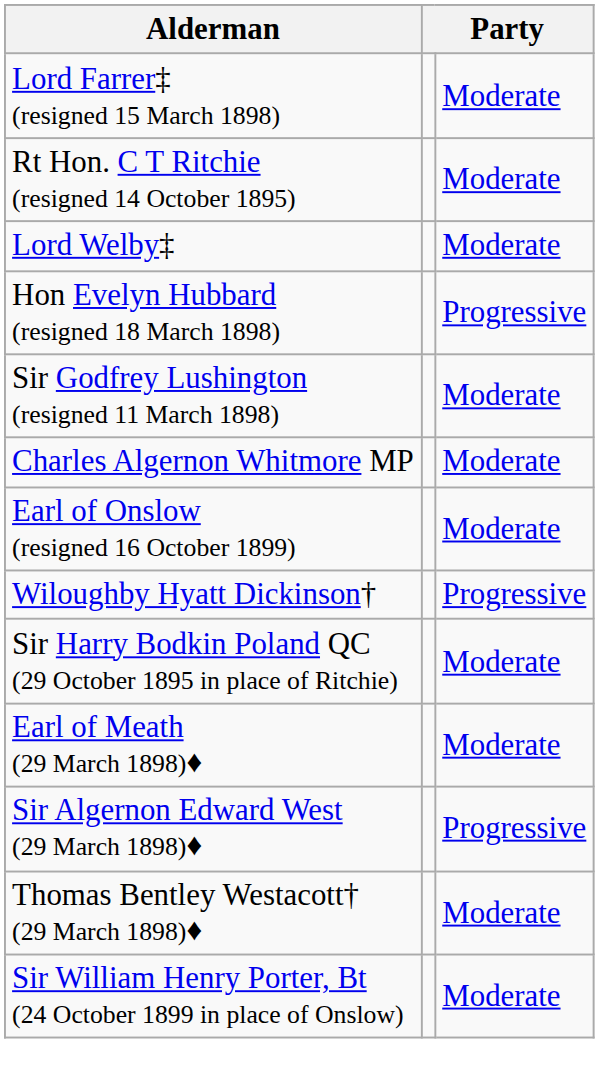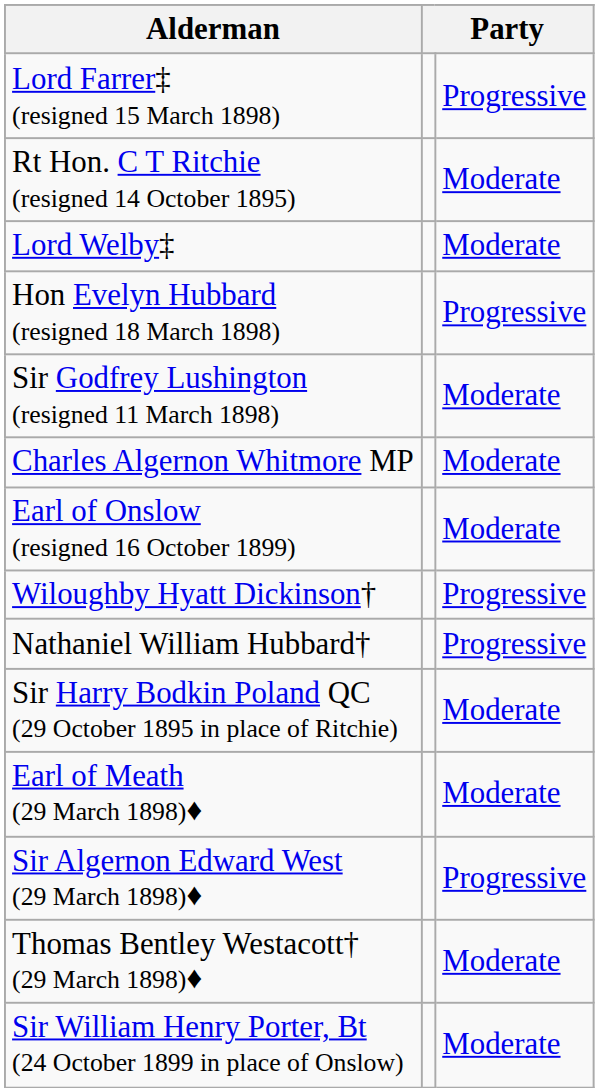(501, 95) Moderate -> (514, 95) Progressive
+ row: (191, 643)
